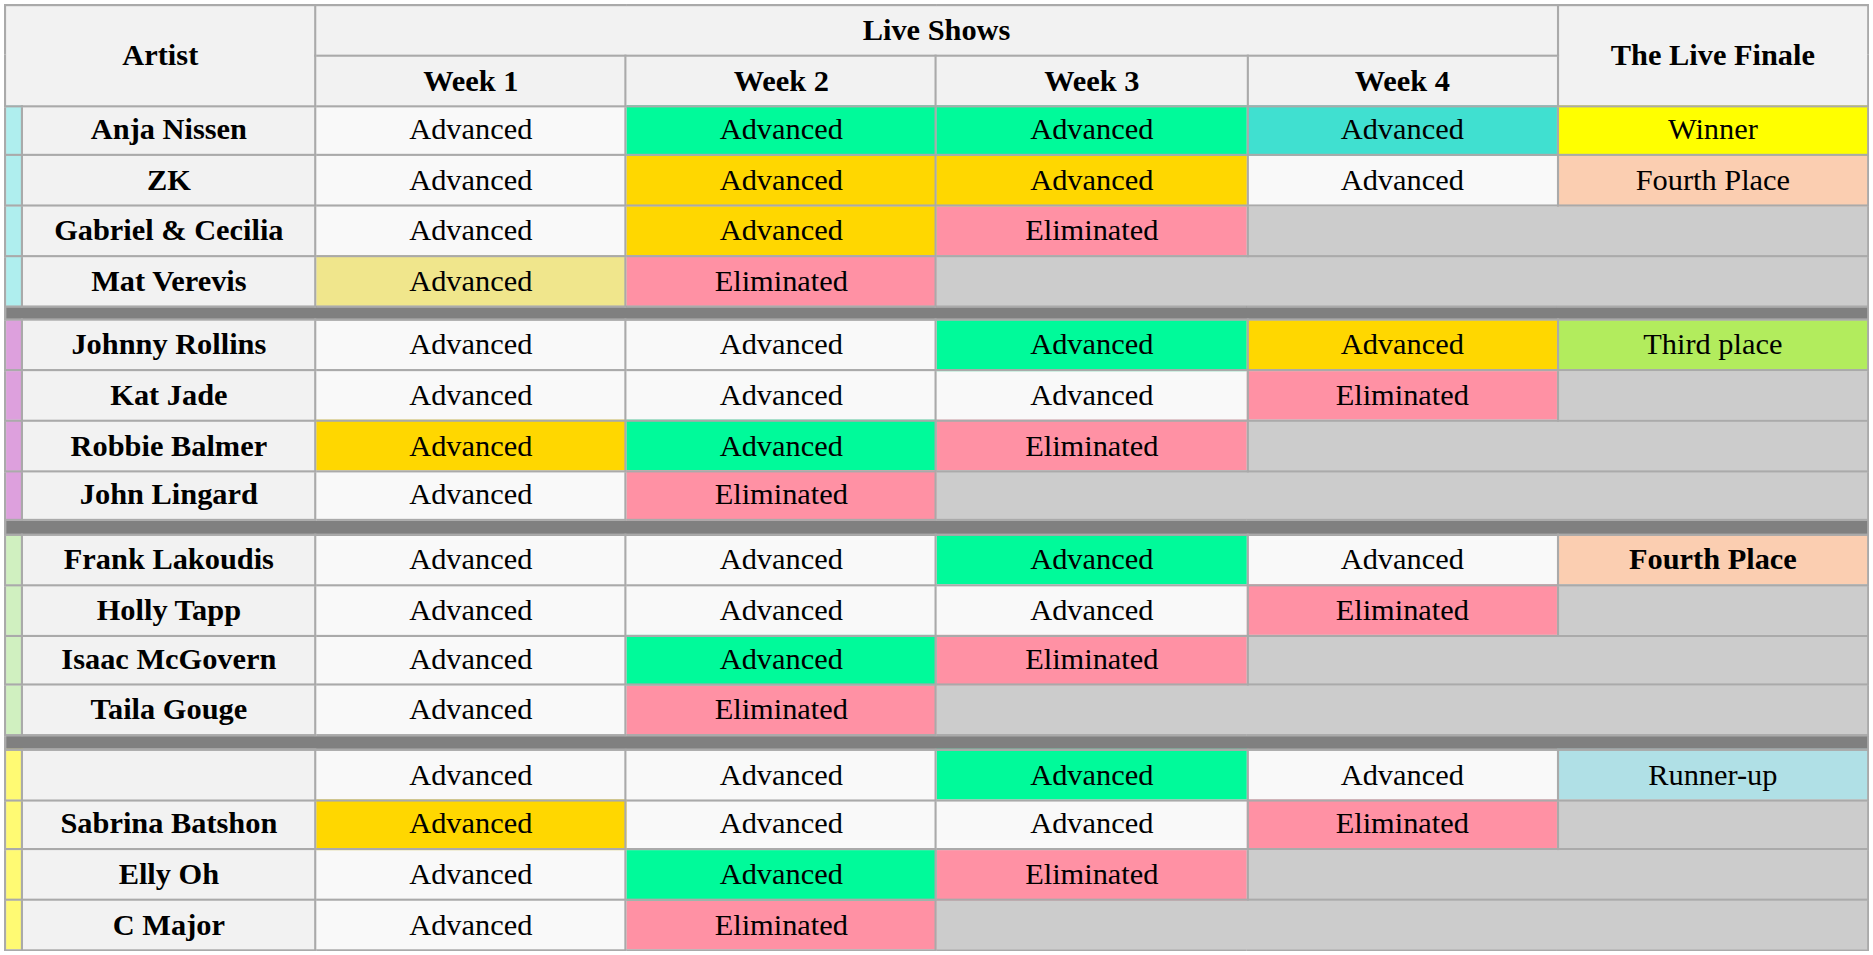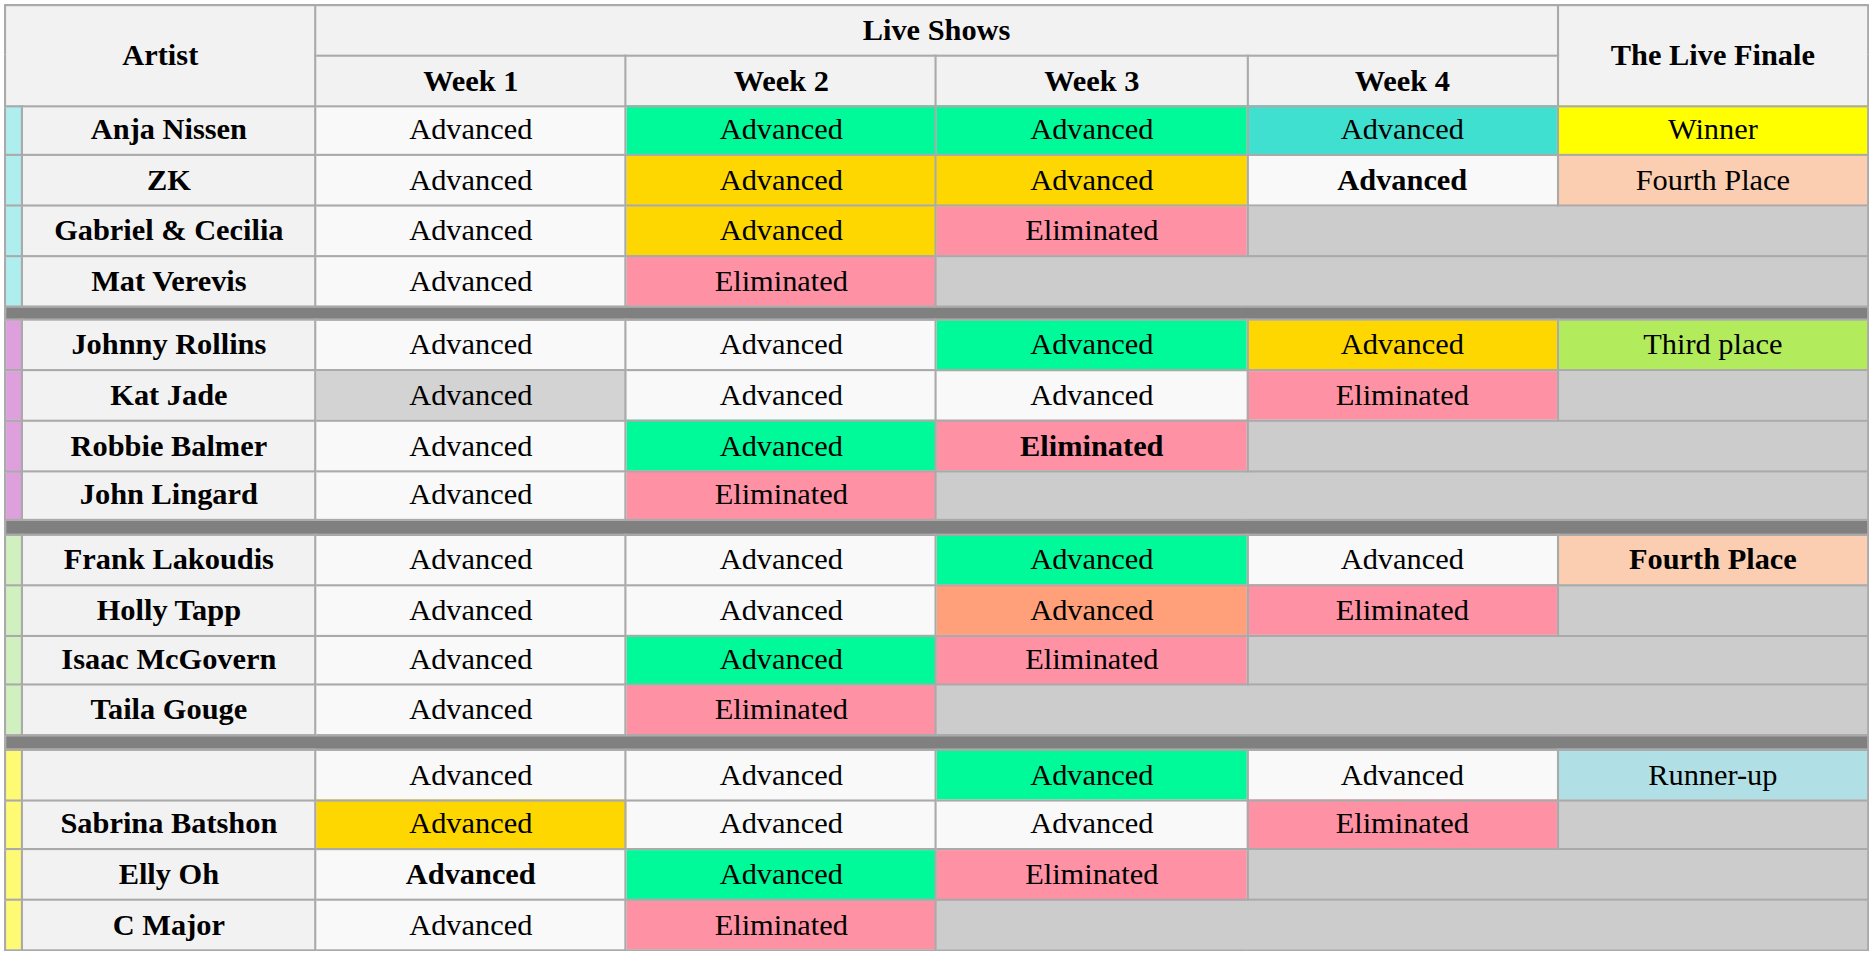(1402, 180) normal -> (1402, 180) bold
(471, 280) khaki background -> (471, 280) no background
(471, 394) no background -> (471, 394) lightgrey background
(471, 445) gold background -> (471, 445) no background
(1092, 445) normal -> (1092, 445) bold
(1092, 609) no background -> (1092, 609) lightsalmon background
(471, 874) normal -> (471, 874) bold
